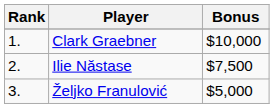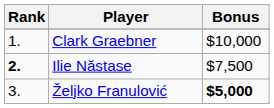(14, 65) normal -> (14, 65) bold
(230, 90) normal -> (230, 90) bold
